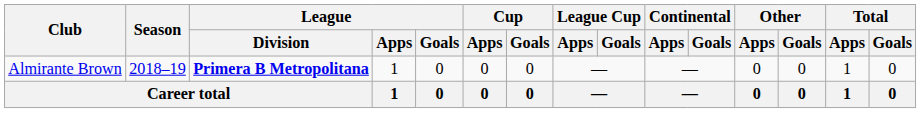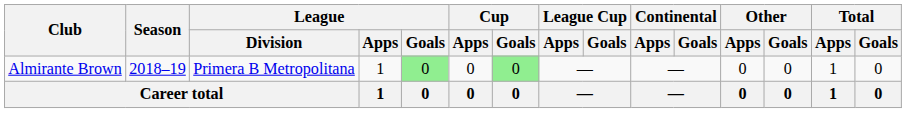(281, 68) bold -> (274, 68) normal
(439, 68) no background -> (425, 68) lightgreen background
(530, 68) no background -> (516, 68) lightgreen background
